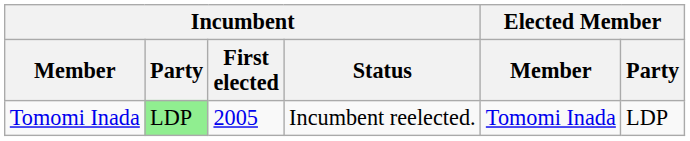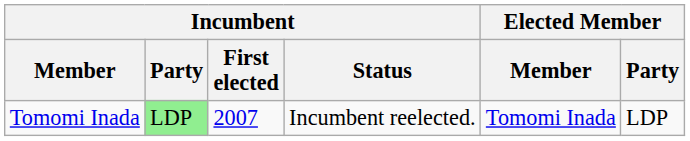(236, 117) 2005 -> (236, 117) 2007
